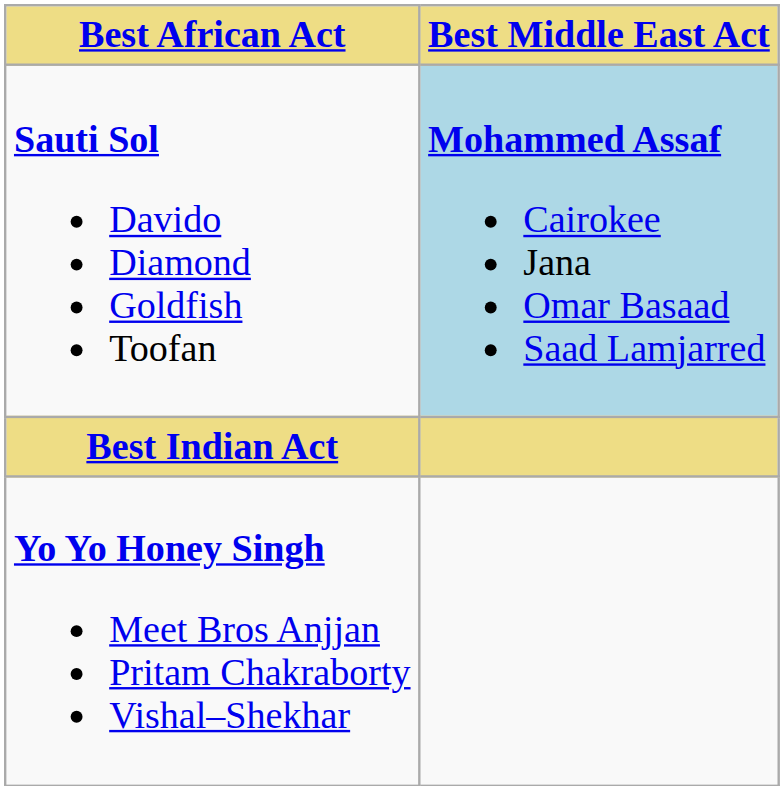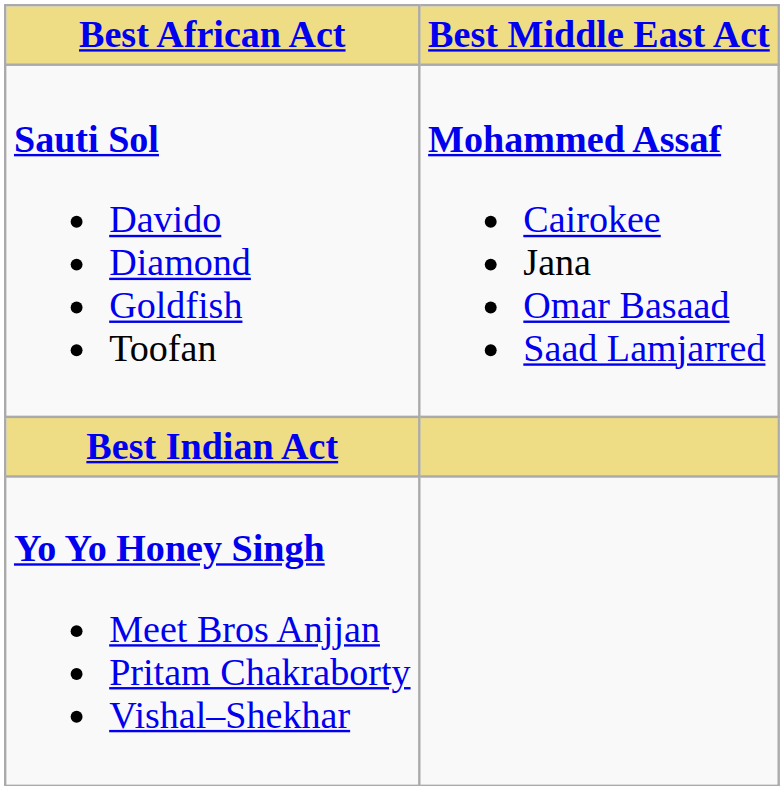(599, 243) lightblue background -> (599, 243) no background
